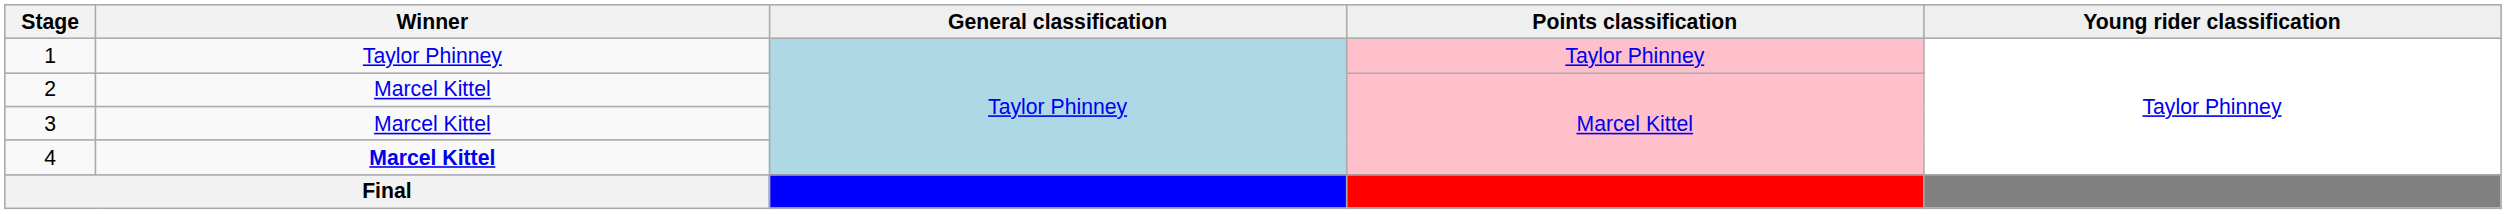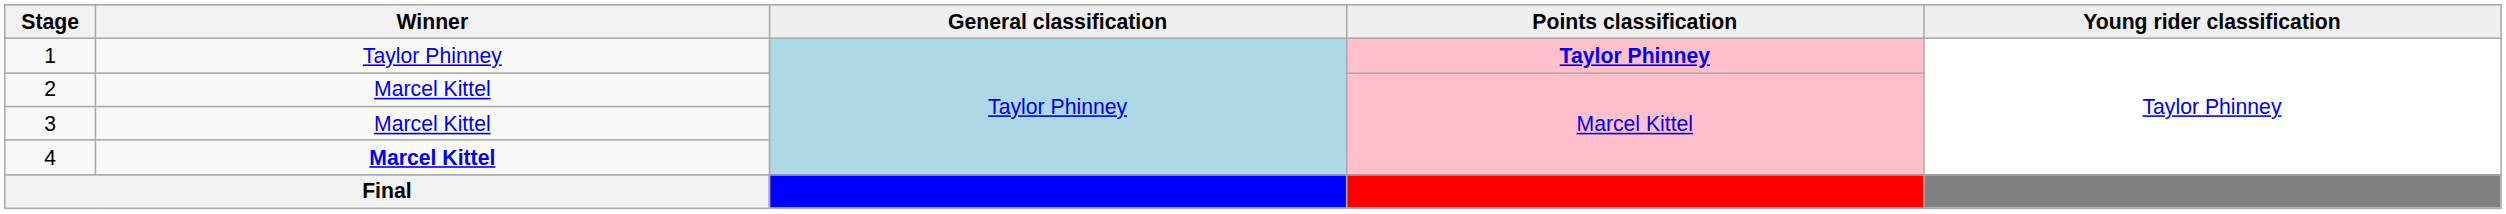(1635, 56) normal -> (1635, 56) bold
